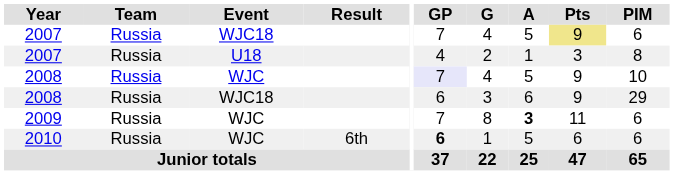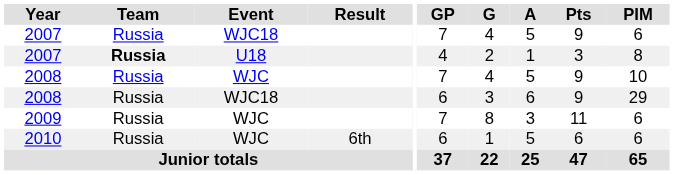(578, 35) khaki background -> (579, 35) no background
(136, 55) normal -> (138, 55) bold
(440, 76) lavender background -> (443, 76) no background
(529, 118) bold -> (530, 118) normal
(440, 139) bold -> (443, 139) normal
